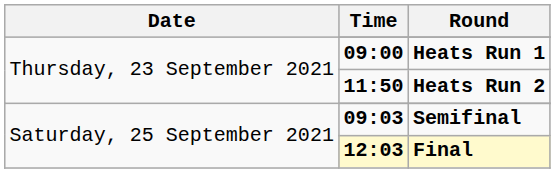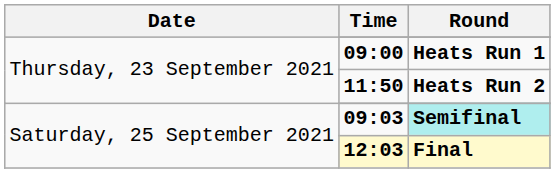(467, 119) no background -> (467, 119) paleturquoise background
